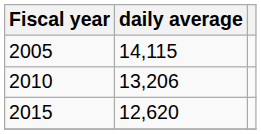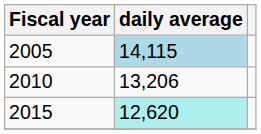(148, 50) no background -> (148, 50) lightblue background
(149, 112) no background -> (149, 112) paleturquoise background
